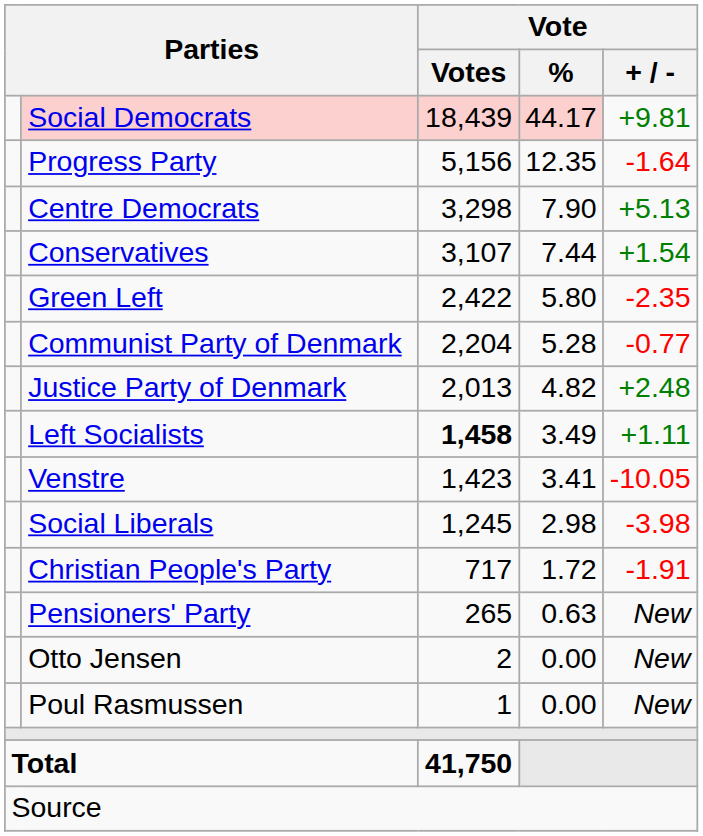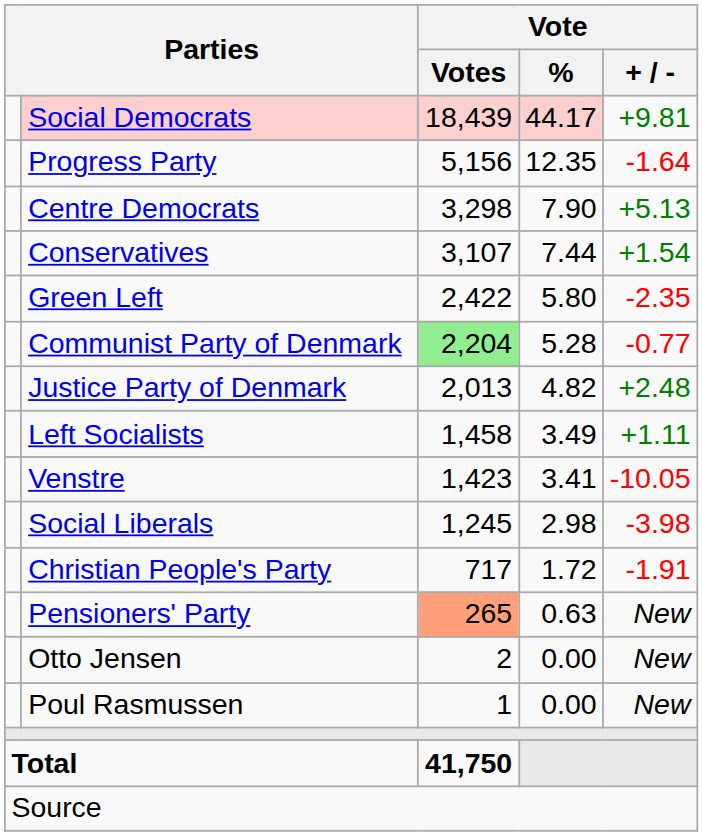(477, 343) no background -> (477, 343) lightgreen background
(477, 433) bold -> (477, 433) normal
(488, 614) no background -> (488, 614) lightsalmon background
